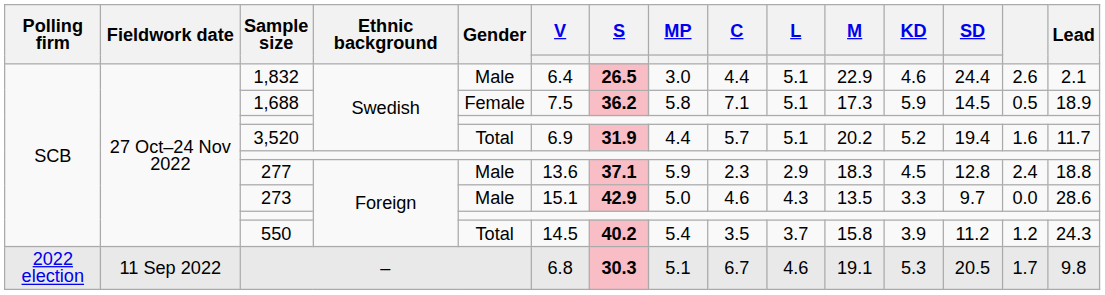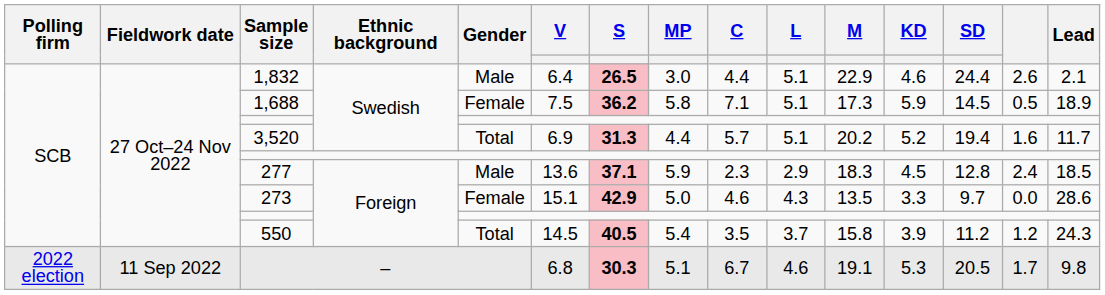(619, 138) 31.9 -> (619, 138) 31.3
(1074, 172) 18.8 -> (1074, 172) 18.5
(495, 199) Male -> (495, 199) Female
(619, 233) 40.2 -> (619, 233) 40.5
